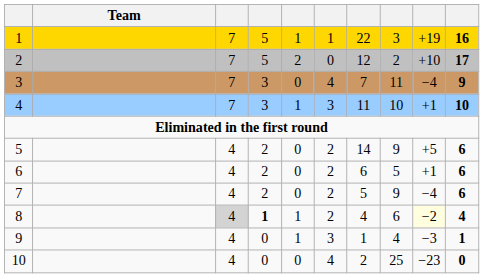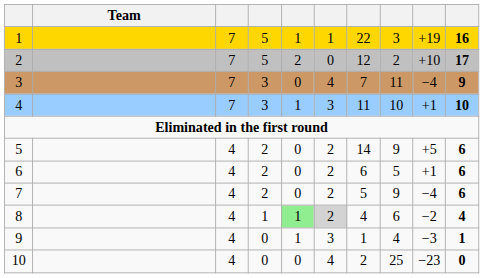(232, 216) lightgrey background -> (232, 216) no background
(265, 216) bold -> (265, 216) normal
(298, 216) no background -> (298, 216) lightgreen background
(331, 216) no background -> (331, 216) lightgrey background
(429, 216) lightyellow background -> (429, 216) no background
